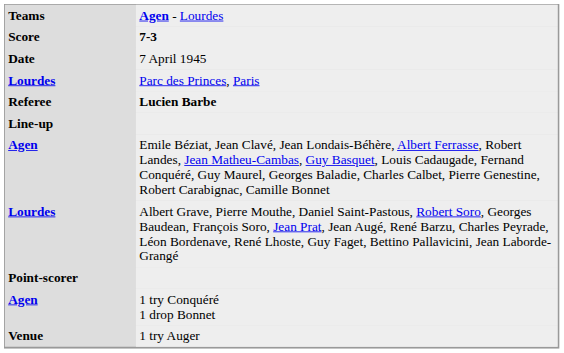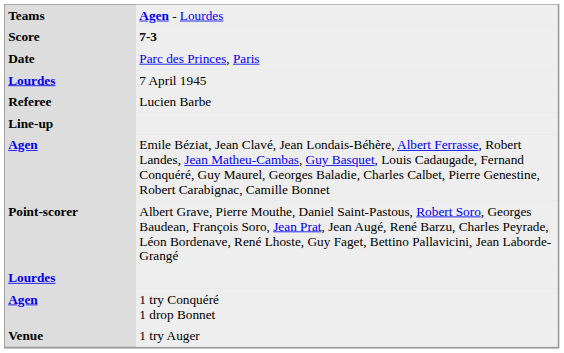(173, 58) 7 April 1945 -> (199, 58) Parc des Princes, Paris
(199, 80) Parc des Princes, Paris -> (173, 80) 7 April 1945
(178, 102) bold -> (175, 102) normal
(32, 211) Lourdes -> (43, 211) Point-scorer
(43, 277) Point-scorer -> (32, 277) Lourdes
